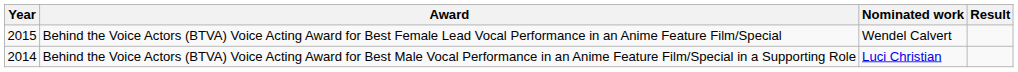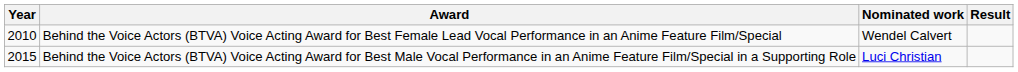(22, 35) 2015 -> (22, 35) 2010
(22, 56) 2014 -> (22, 56) 2015
